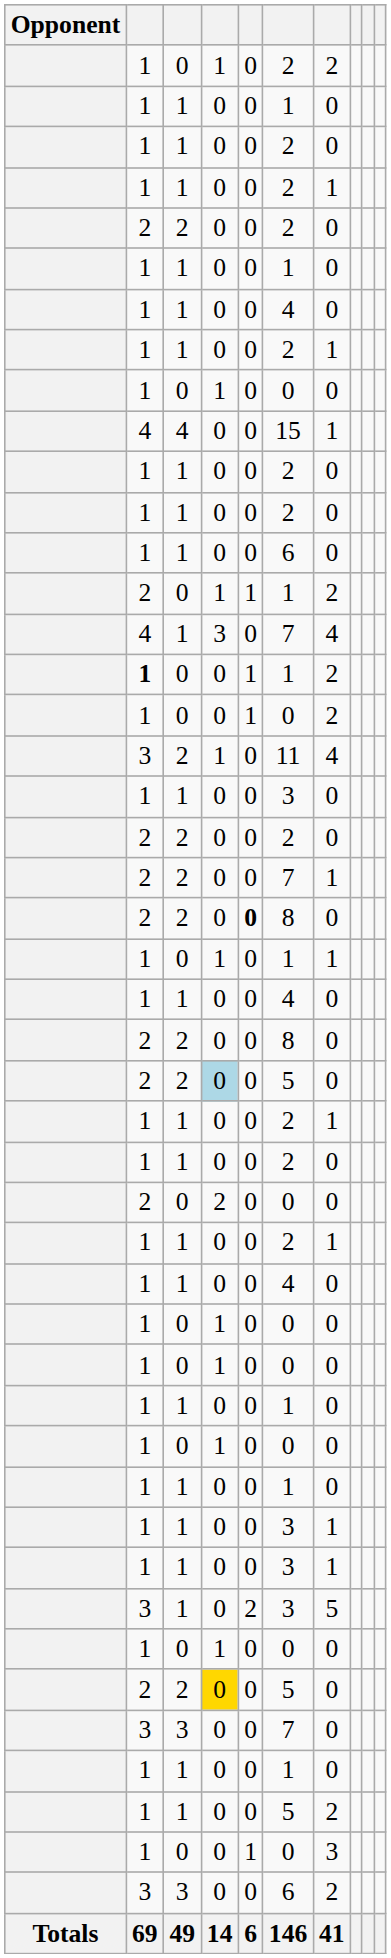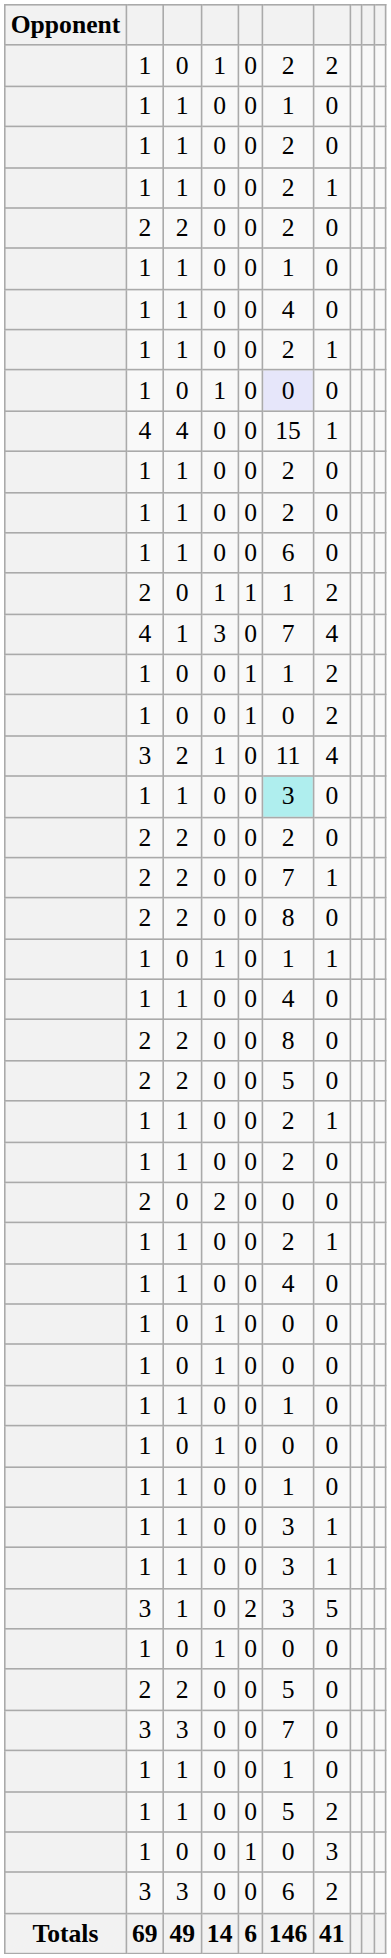(288, 390) no background -> (288, 390) lavender background
(145, 674) bold -> (145, 674) normal
(288, 796) no background -> (288, 796) paleturquoise background
(251, 918) bold -> (251, 918) normal
(220, 1080) lightblue background -> (220, 1080) no background
(220, 1689) gold background -> (220, 1689) no background
